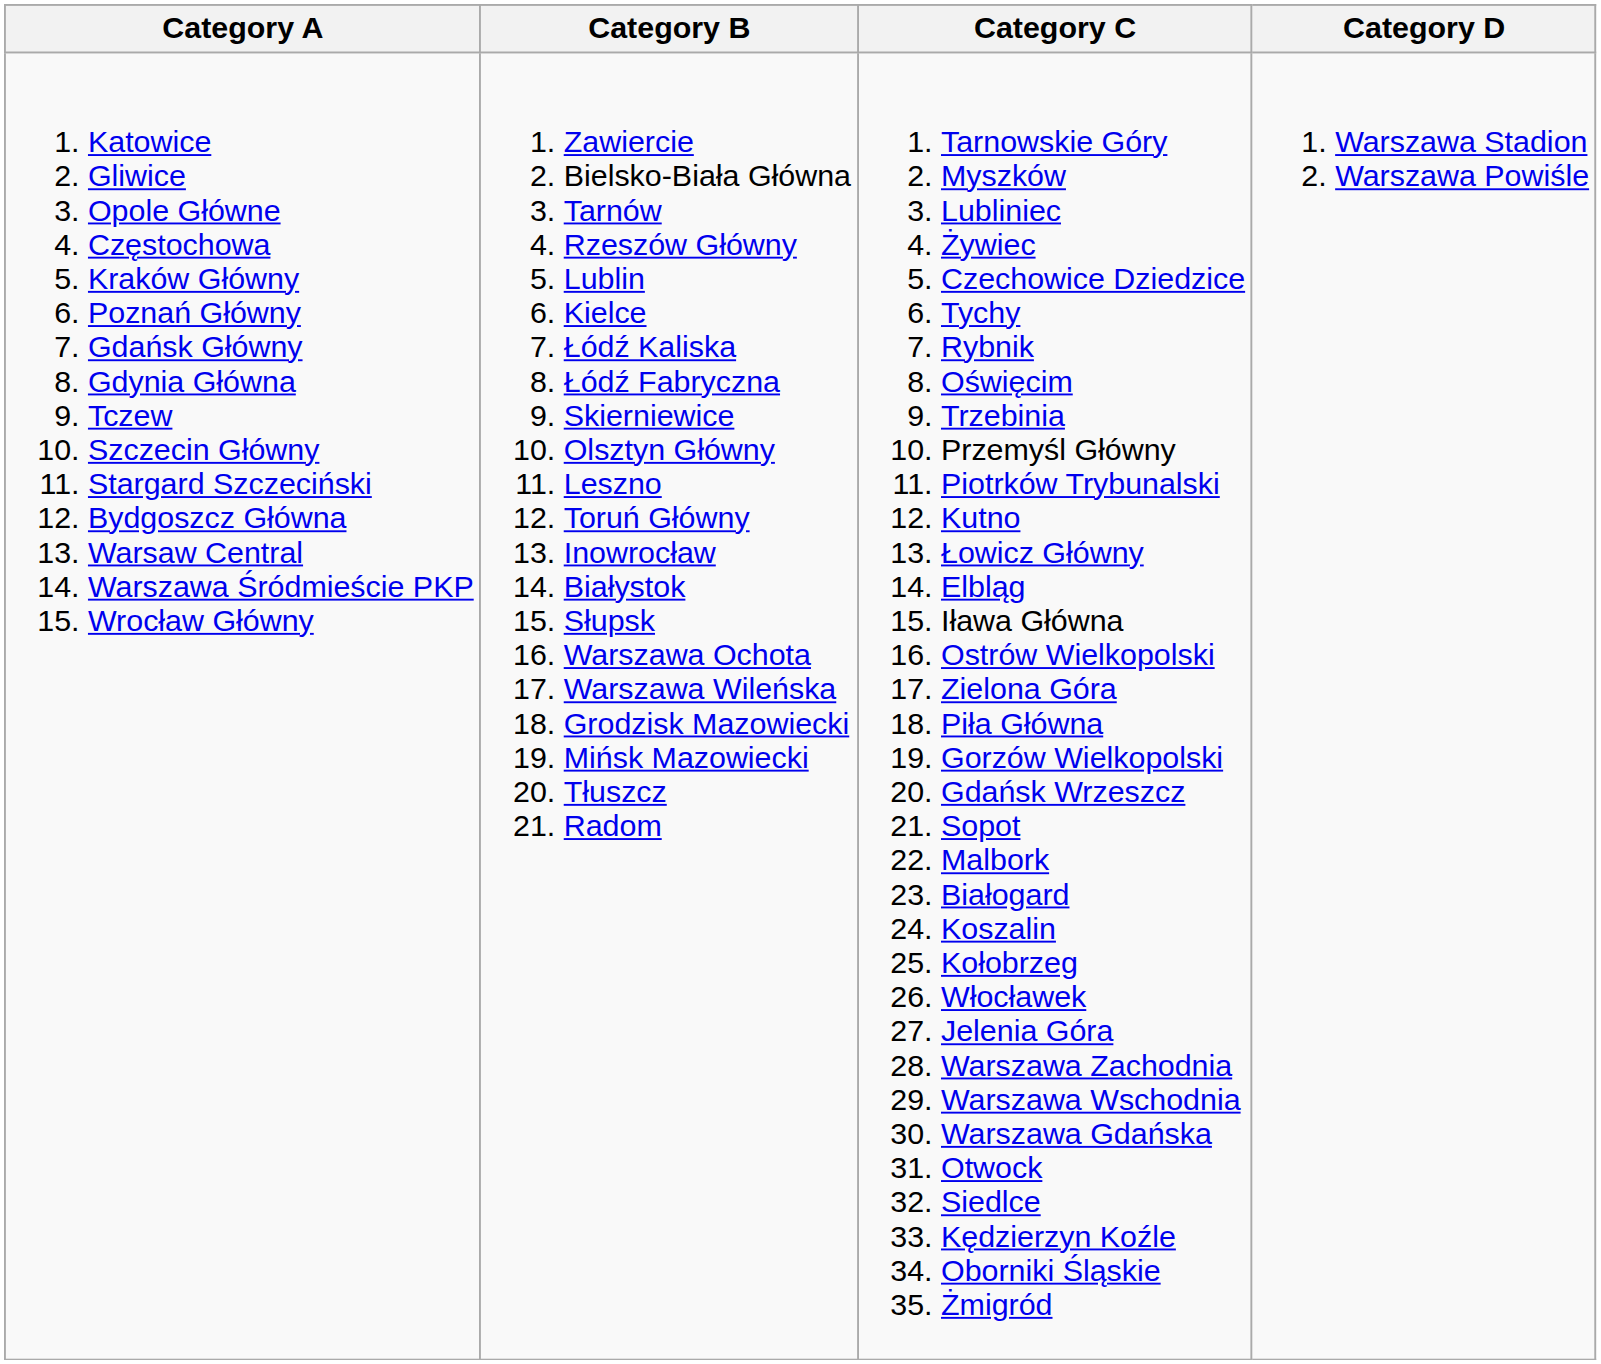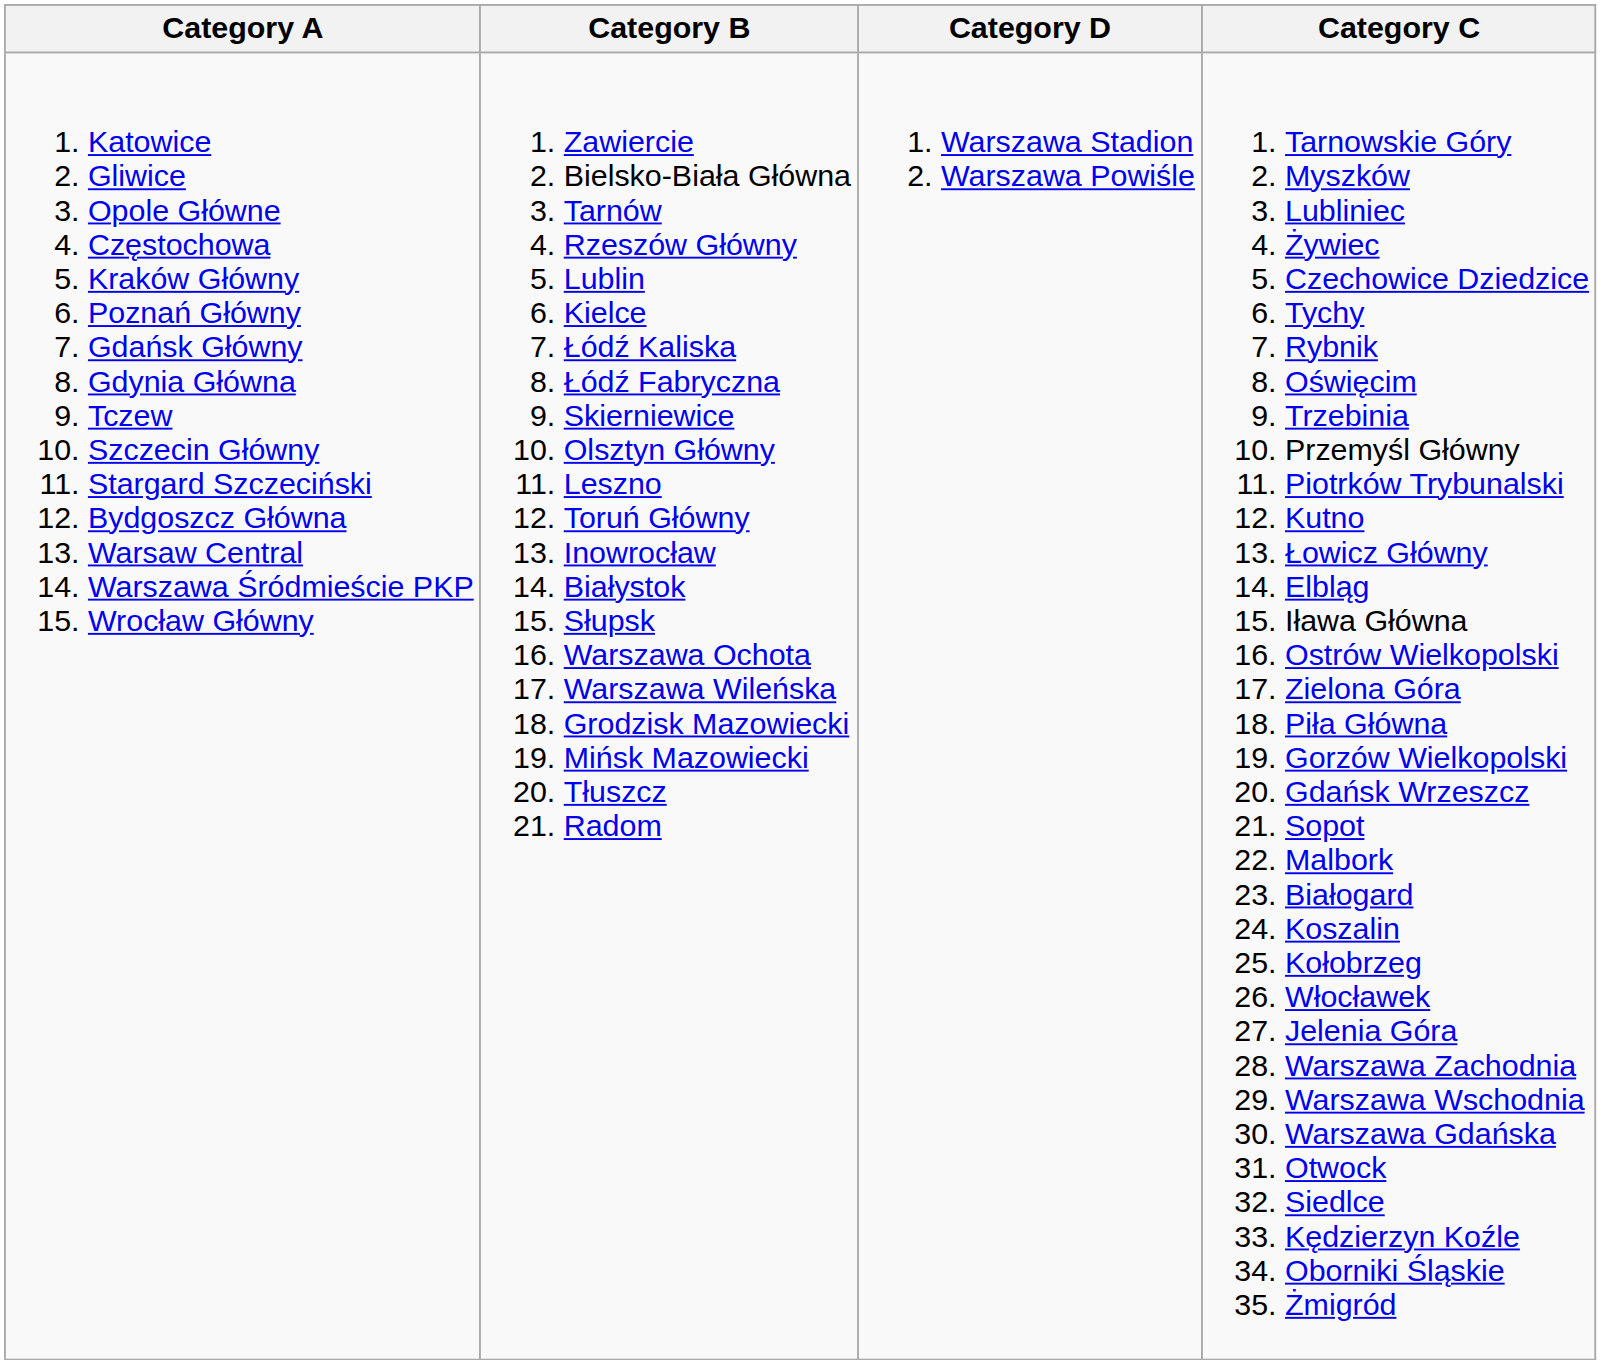columns swapped: (1055, 28) <-> (1424, 28)
